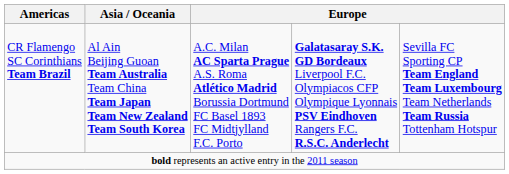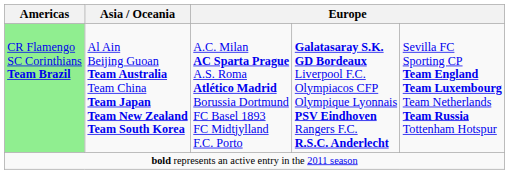(45, 60) no background -> (45, 60) lightgreen background
